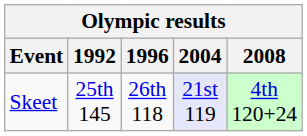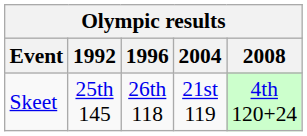(200, 101) lavender background -> (200, 101) no background
